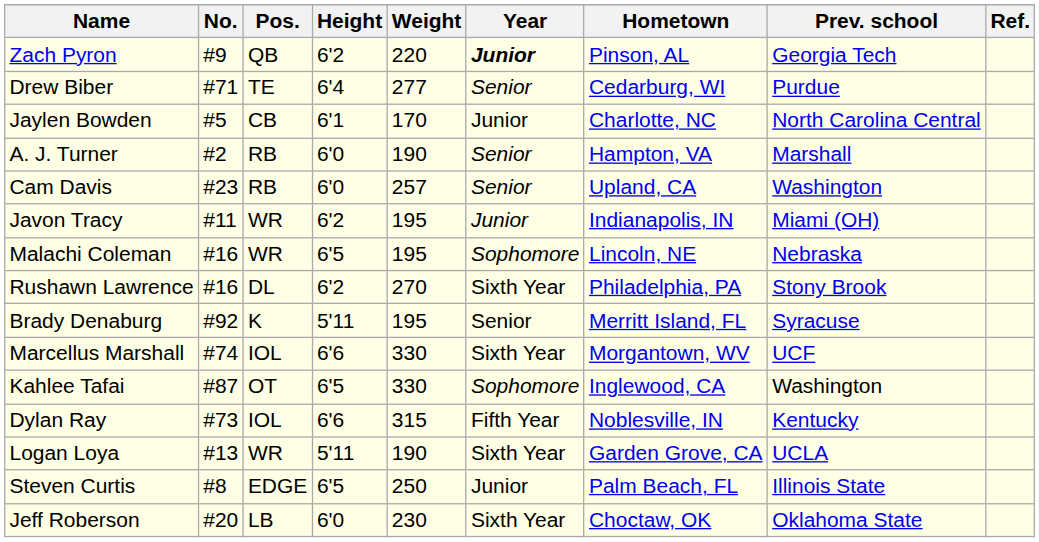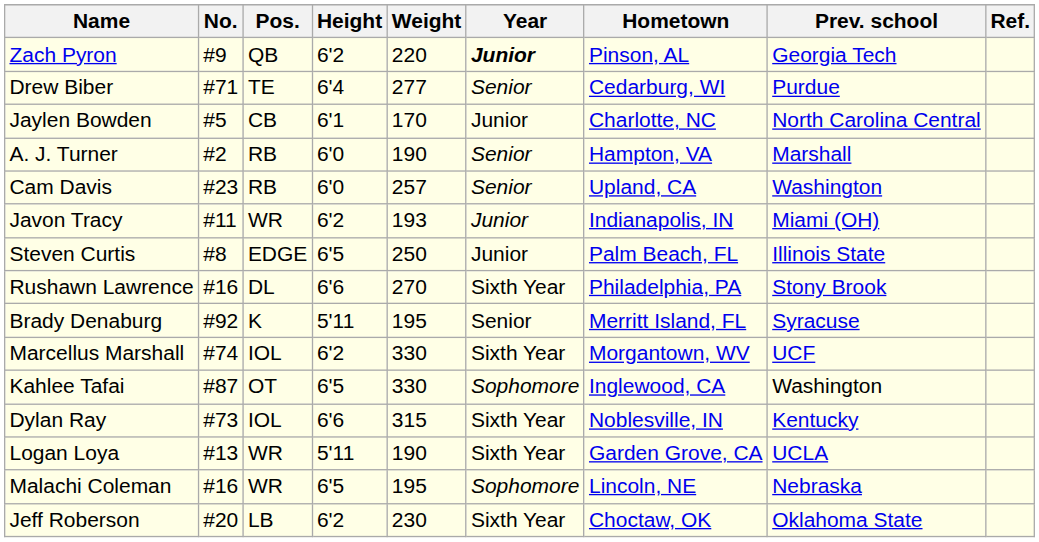(409, 220) 195 -> (409, 220) 193
rows swapped: (72, 486) <-> (90, 253)
(331, 287) 6'2 -> (331, 287) 6'6
(331, 353) 6'6 -> (331, 353) 6'2
(515, 420) Fifth Year -> (518, 420) Sixth Year
(331, 519) 6'0 -> (331, 519) 6'2
